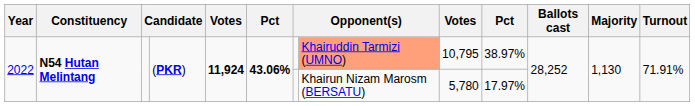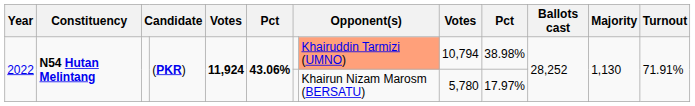(460, 53) 10,795 -> (460, 53) 10,794
(505, 53) 38.97% -> (505, 53) 38.98%
